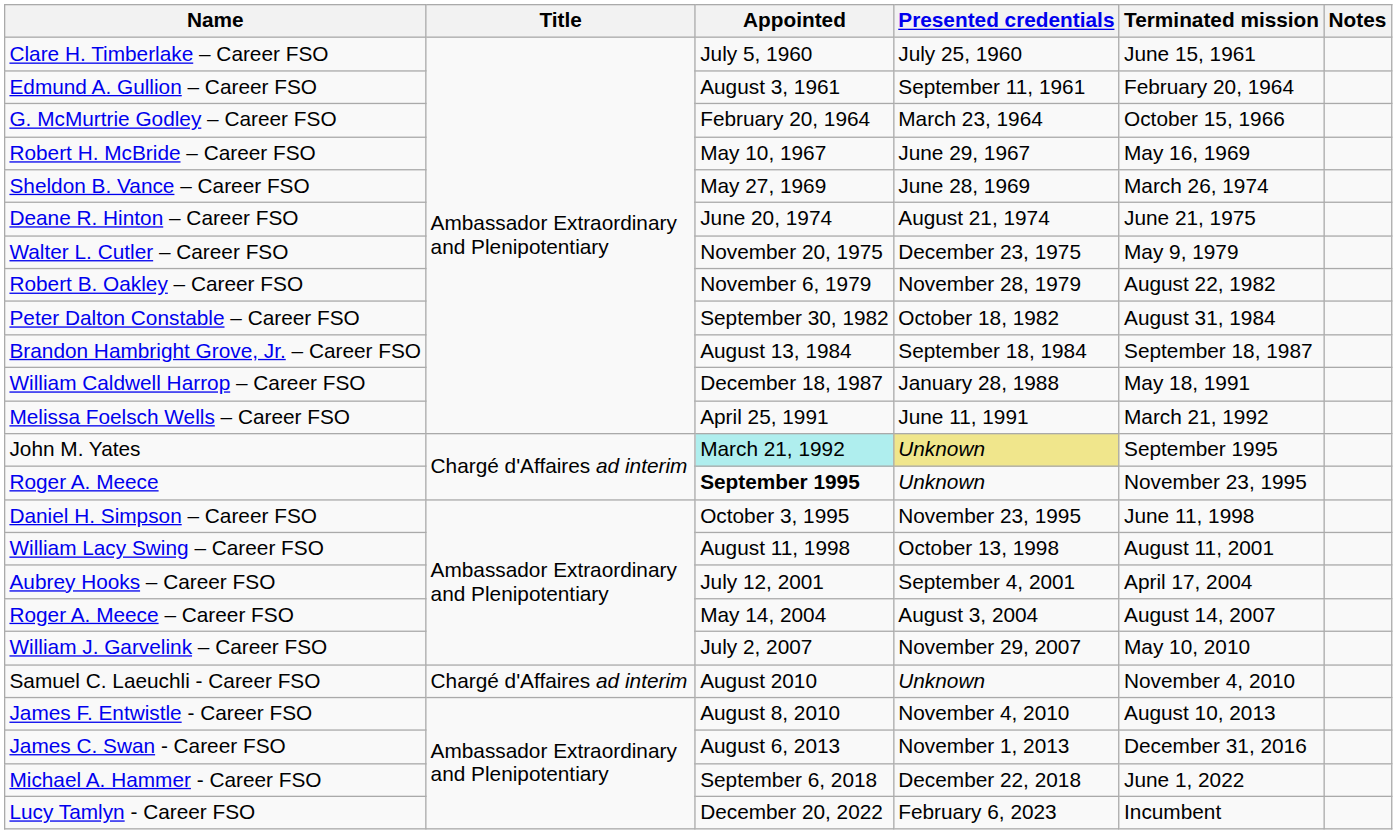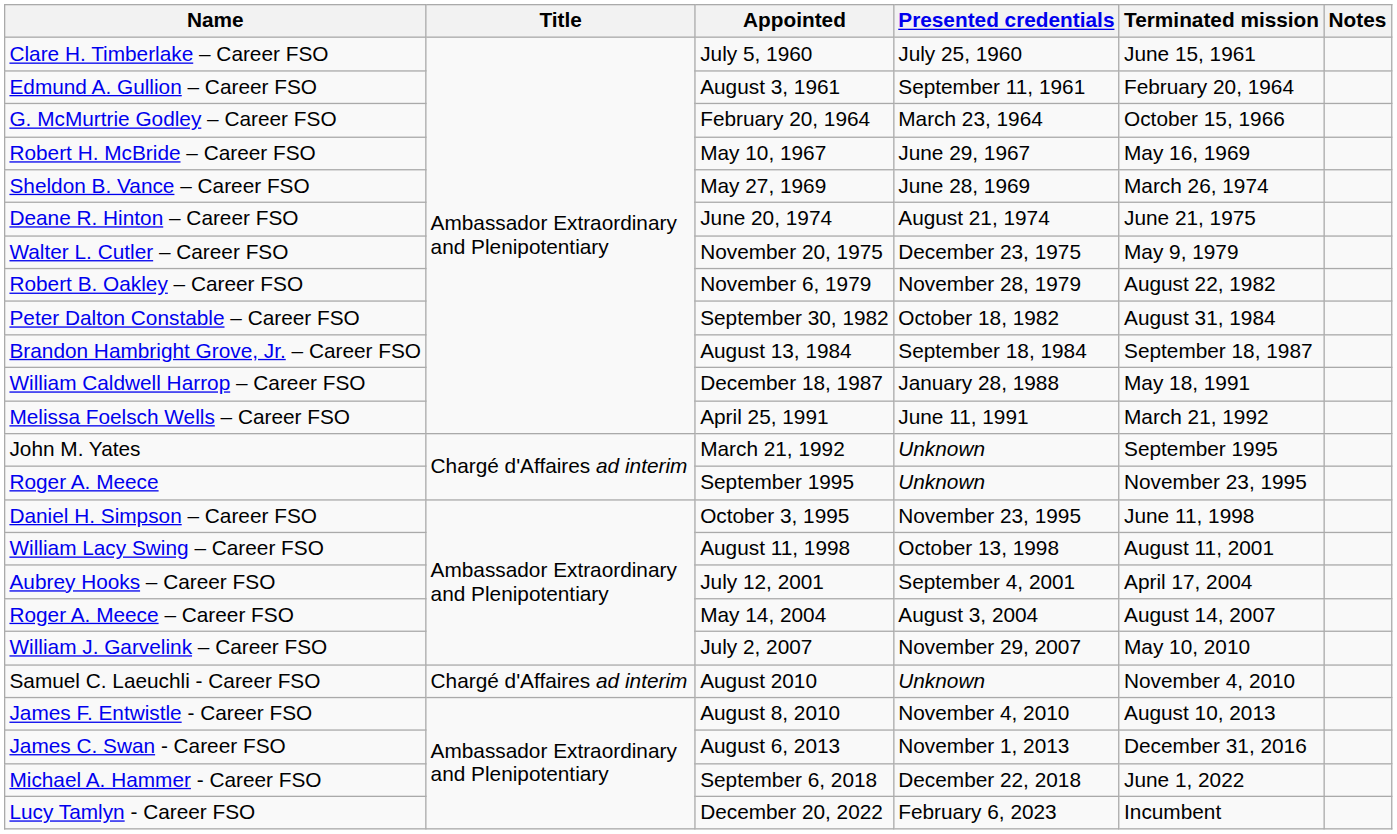(772, 449) paleturquoise background -> (772, 449) no background
(942, 449) khaki background -> (942, 449) no background
(780, 482) bold -> (777, 482) normal
